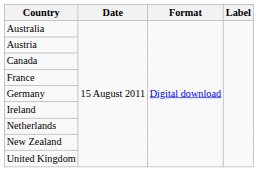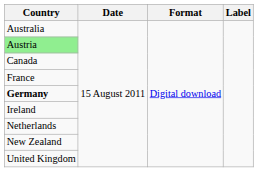(22, 45) no background -> (22, 45) lightgreen background
(26, 93) normal -> (27, 93) bold
